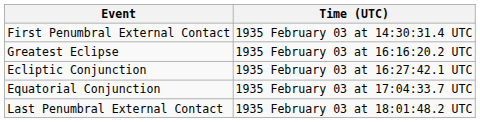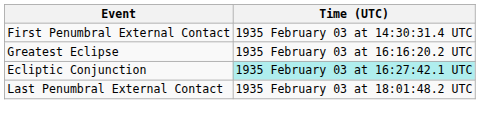(354, 70) no background -> (354, 70) paleturquoise background
- row: (84, 89)
